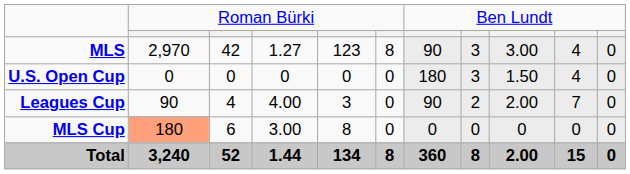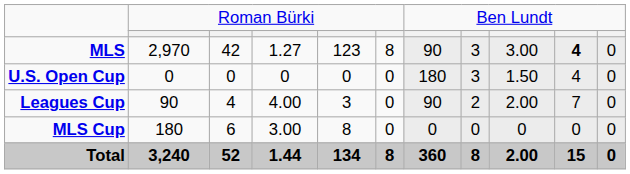(576, 50) normal -> (576, 50) bold
(169, 129) lightsalmon background -> (169, 129) no background
